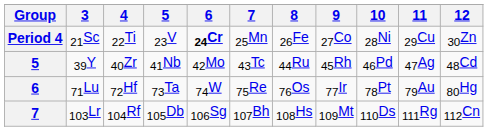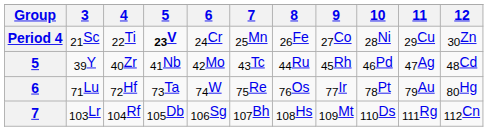(165, 39) normal -> (165, 39) bold
(209, 39) bold -> (209, 39) normal
